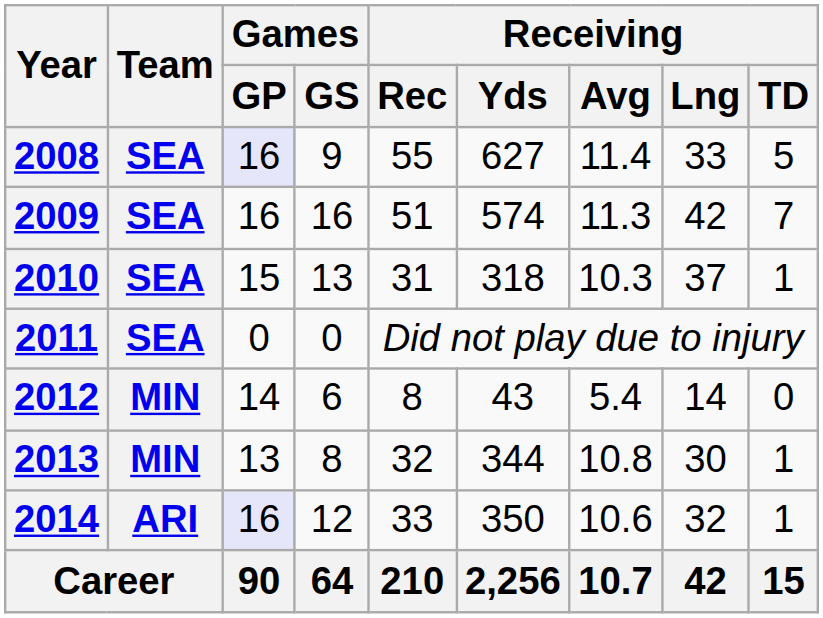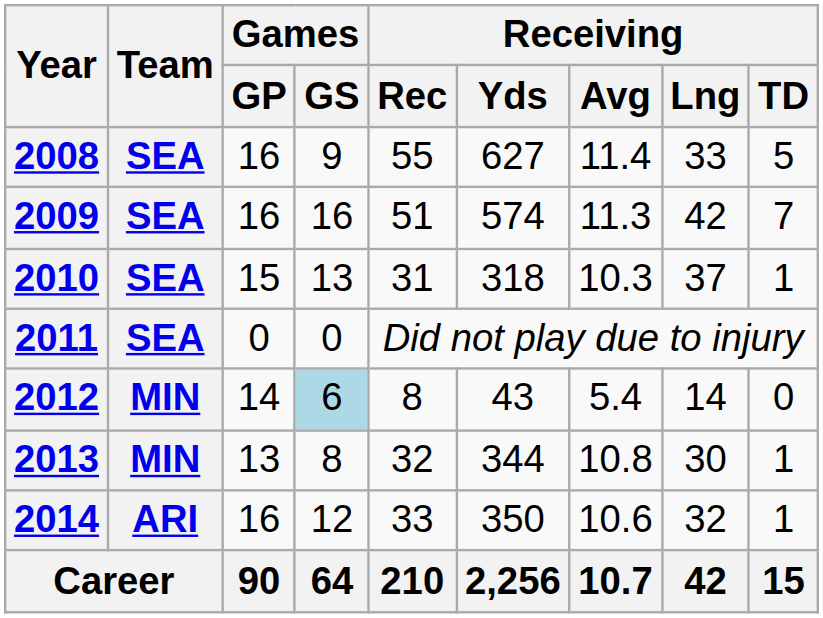(259, 156) lavender background -> (259, 156) no background
(332, 398) no background -> (332, 398) lightblue background
(259, 519) lavender background -> (259, 519) no background
